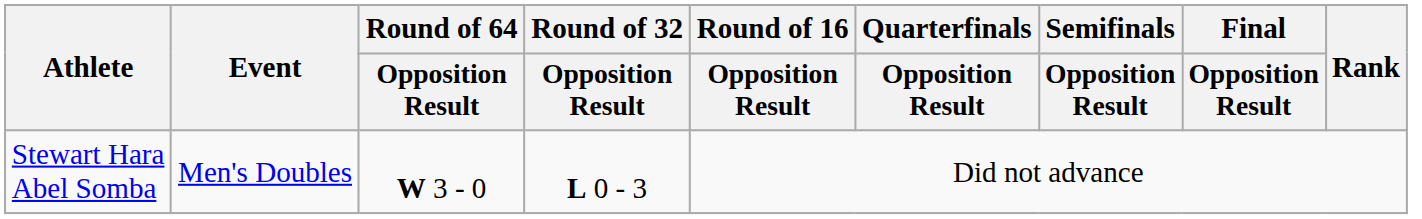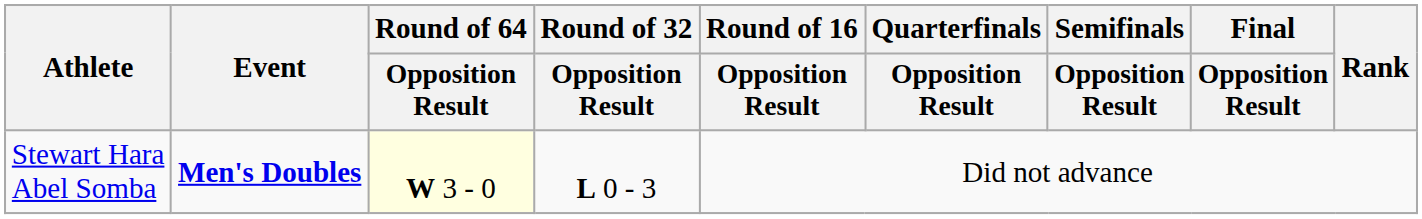(265, 171) normal -> (270, 171) bold
(442, 188) no background -> (451, 188) lightyellow background
